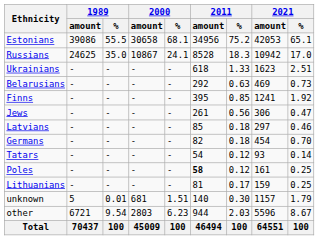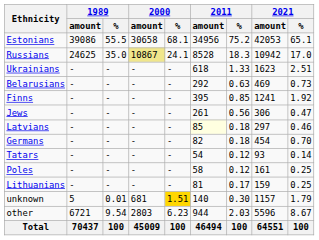(144, 55) no background -> (144, 55) khaki background
(198, 127) no background -> (198, 127) lightyellow background
(198, 170) bold -> (198, 170) normal
(178, 199) no background -> (178, 199) gold background
